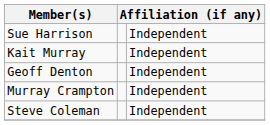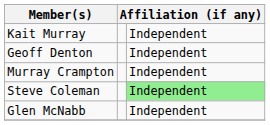- row: (50, 33)
(168, 110) no background -> (168, 91) lightgreen background
+ row: (46, 110)
